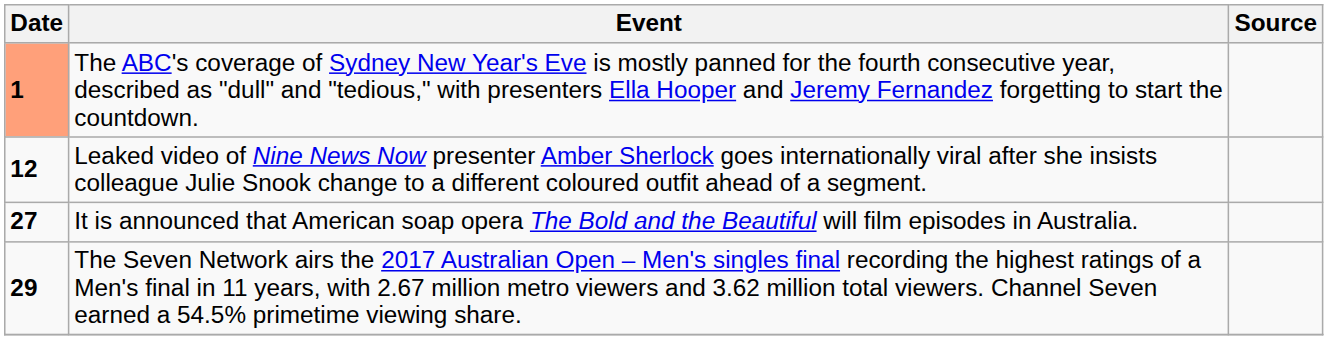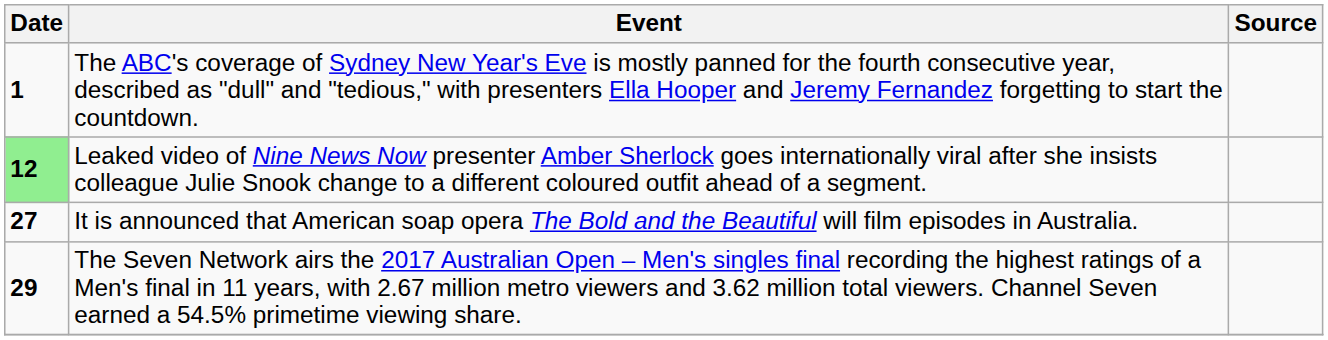(17, 89) lightsalmon background -> (17, 89) no background
(24, 169) no background -> (24, 169) lightgreen background
